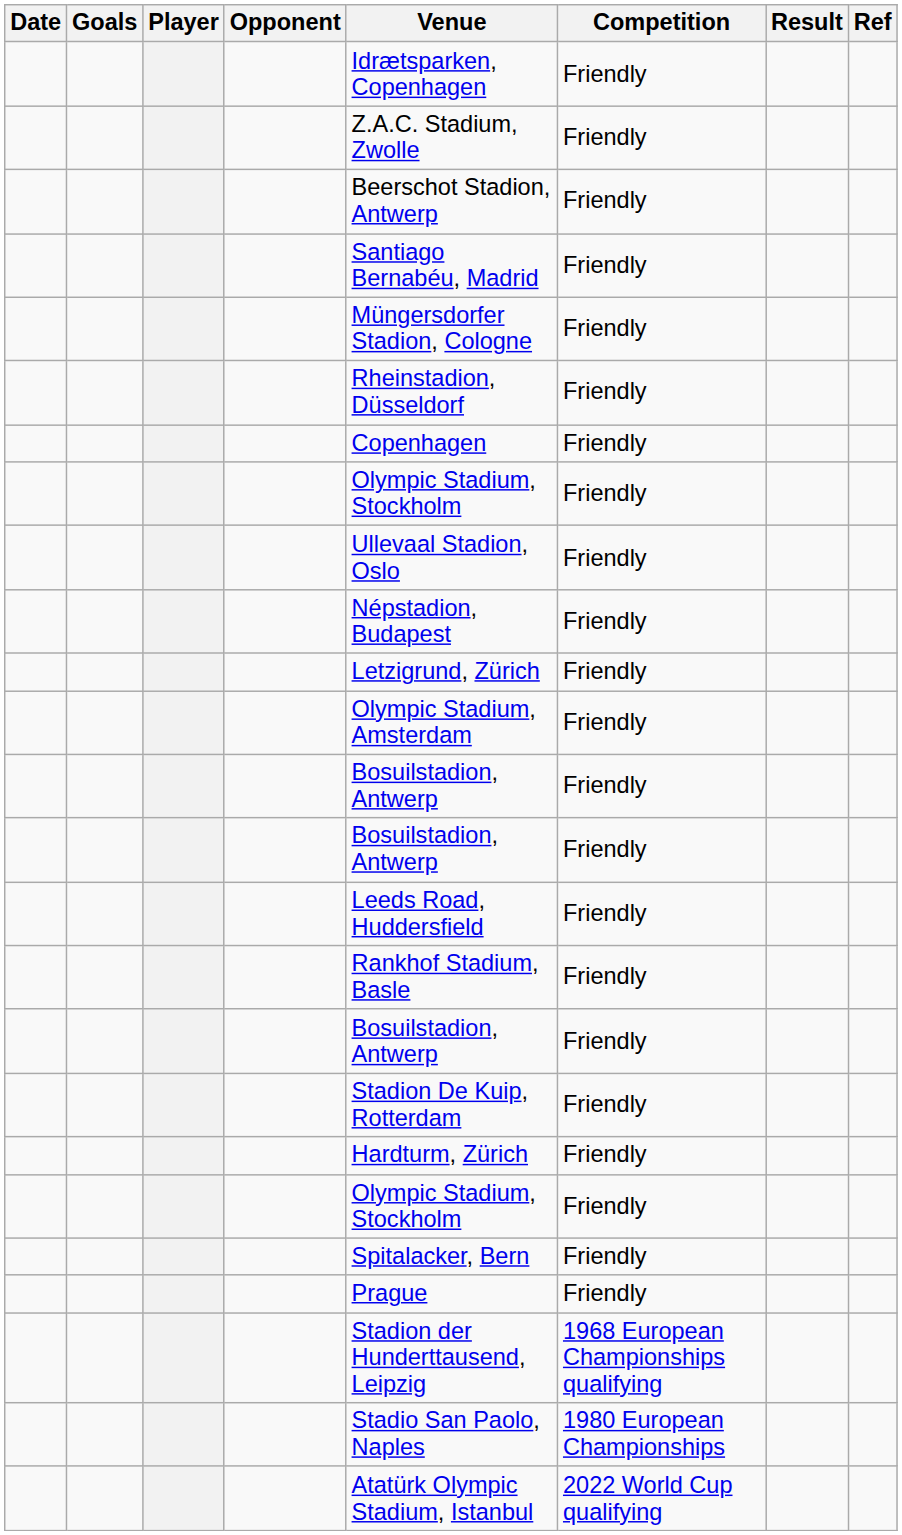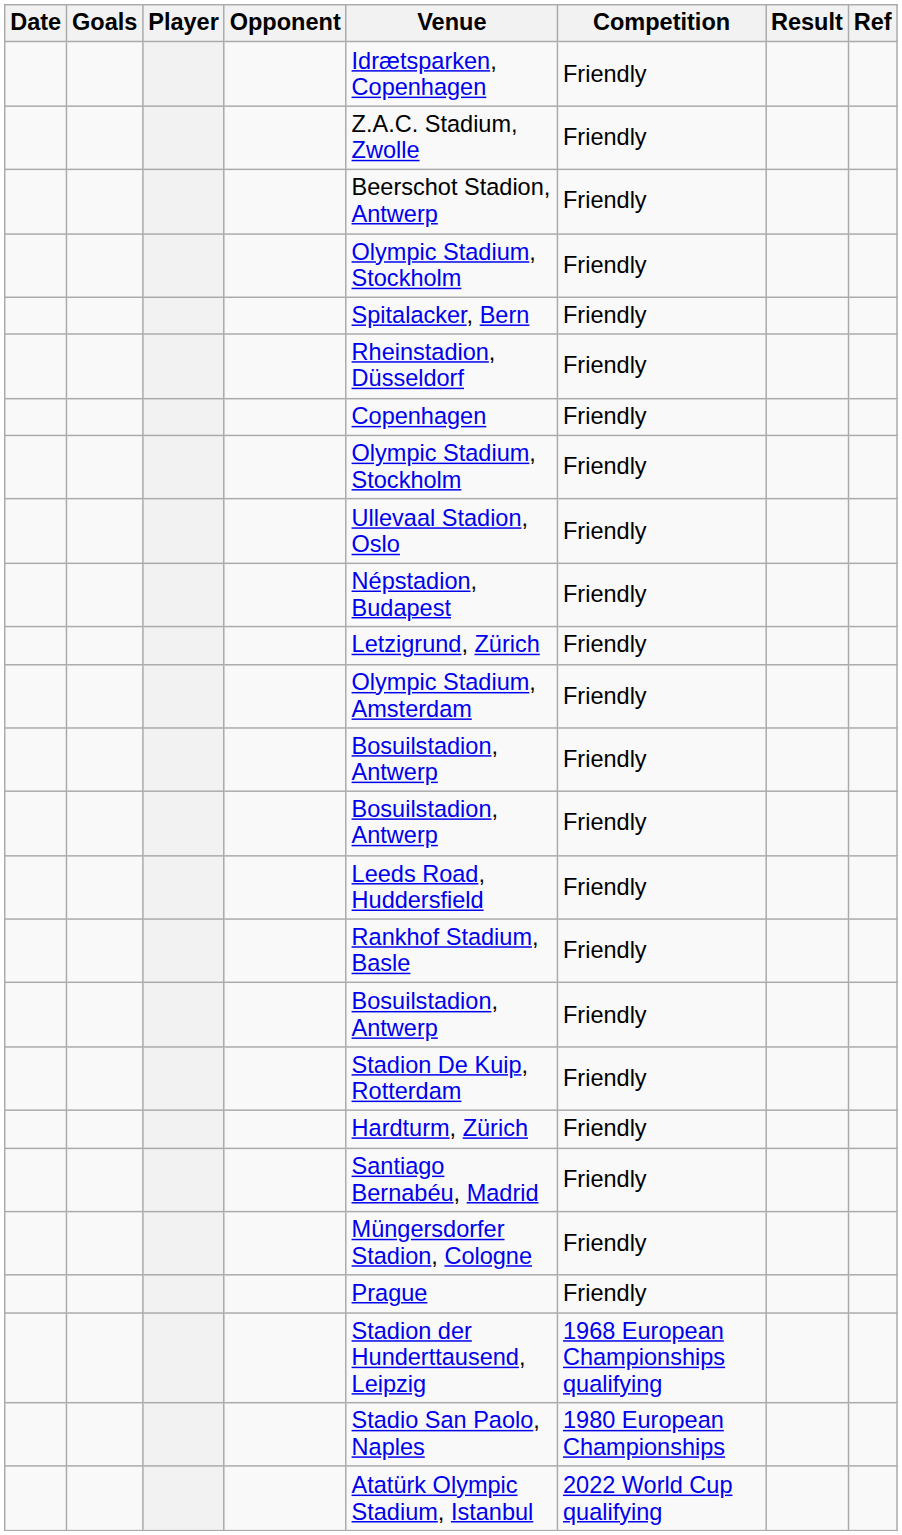(445, 264) Santiago Bernabéu, Madrid -> (444, 264) Olympic Stadium, Stockholm
(442, 328) Müngersdorfer Stadion, Cologne -> (440, 315) Spitalacker, Bern
(444, 1205) Olympic Stadium, Stockholm -> (445, 1179) Santiago Bernabéu, Madrid
(440, 1256) Spitalacker, Bern -> (442, 1243) Müngersdorfer Stadion, Cologne
